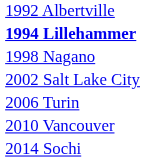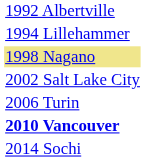(71, 33) bold -> (67, 33) normal
(50, 56) no background -> (50, 56) khaki background
(60, 126) normal -> (62, 126) bold
